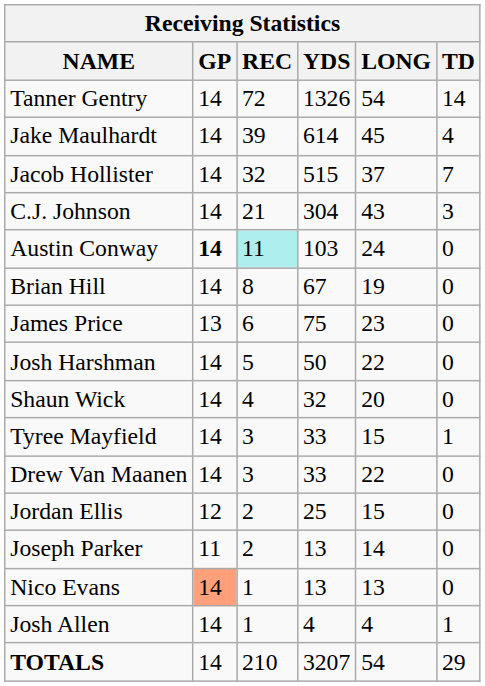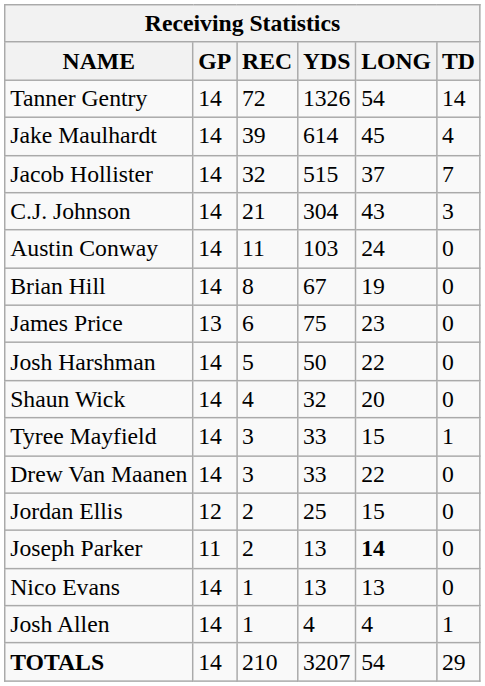(210, 248) bold -> (210, 248) normal
(253, 248) paleturquoise background -> (253, 248) no background
(373, 549) normal -> (373, 549) bold
(210, 586) lightsalmon background -> (210, 586) no background
